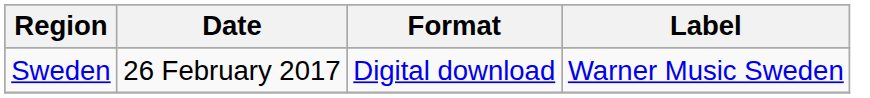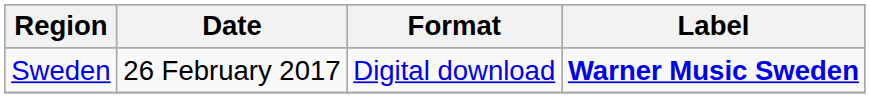(706, 69) normal -> (713, 69) bold
